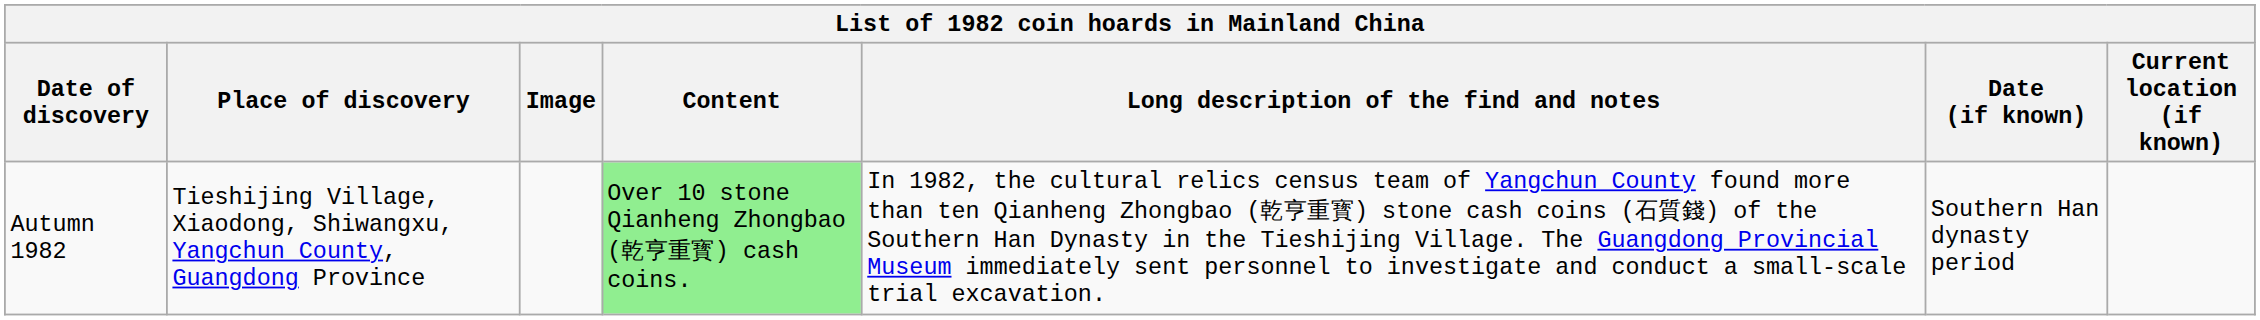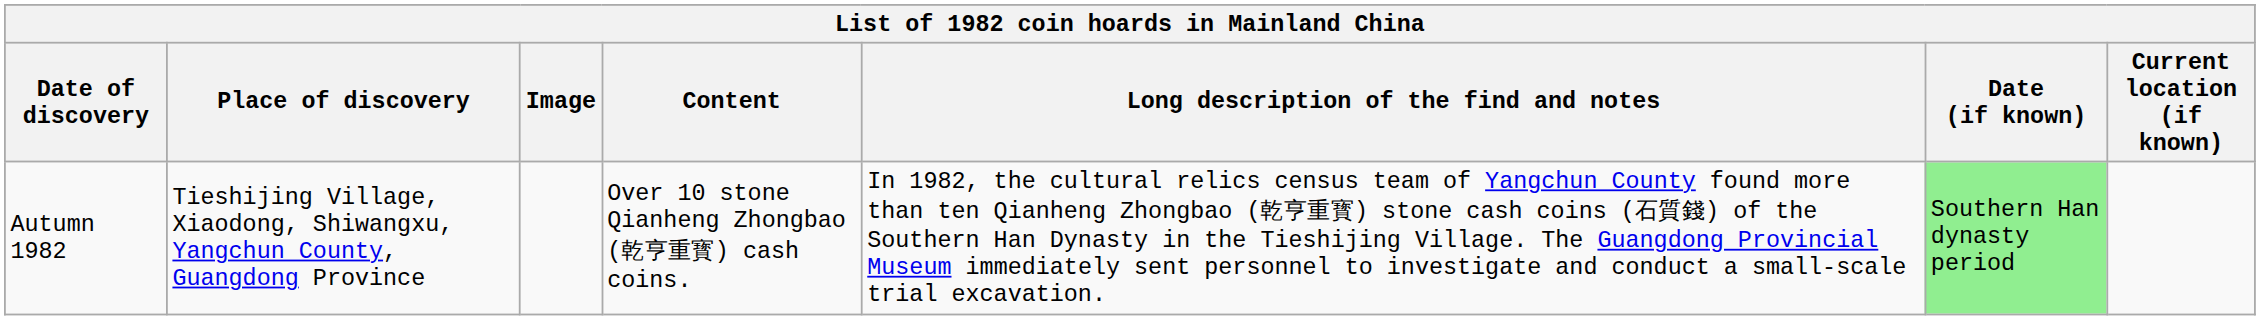(727, 238) lightgreen background -> (727, 238) no background
(2015, 238) no background -> (2015, 238) lightgreen background
